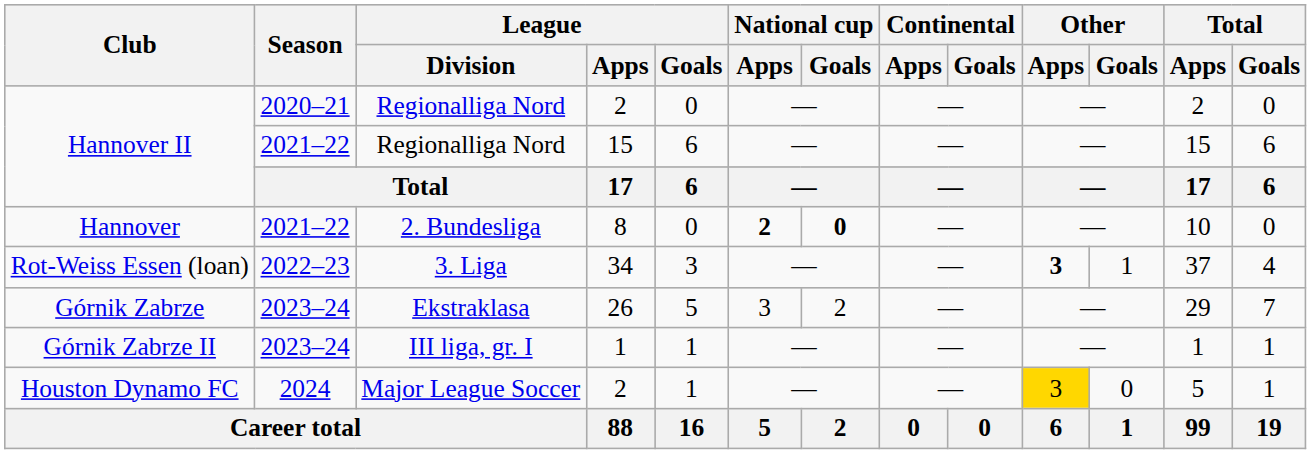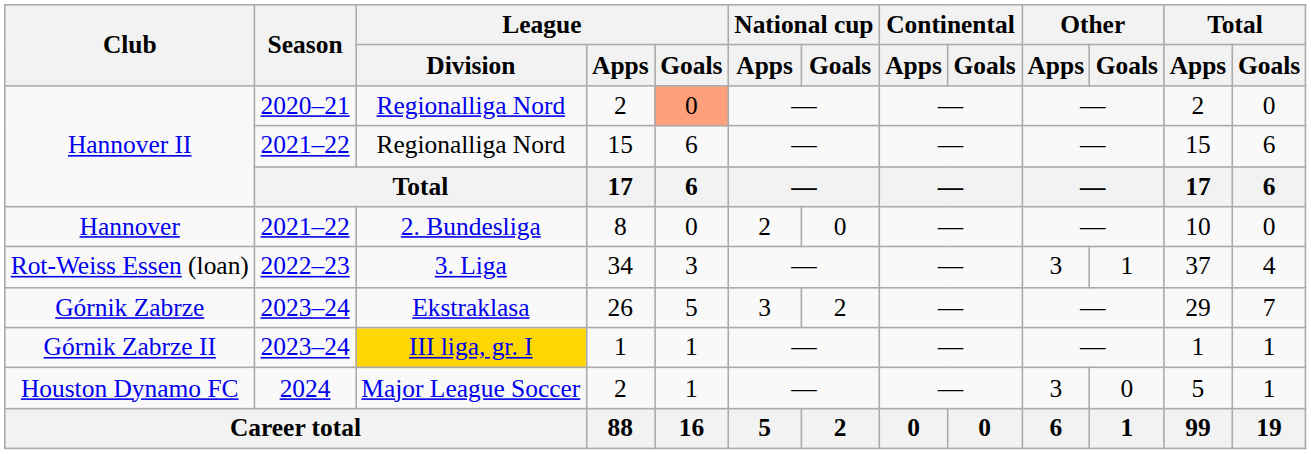(691, 105) no background -> (691, 105) lightsalmon background
(765, 226) bold -> (765, 226) normal
(840, 226) bold -> (840, 226) normal
(1056, 266) bold -> (1056, 266) normal
(471, 347) no background -> (471, 347) gold background
(1056, 387) gold background -> (1056, 387) no background
